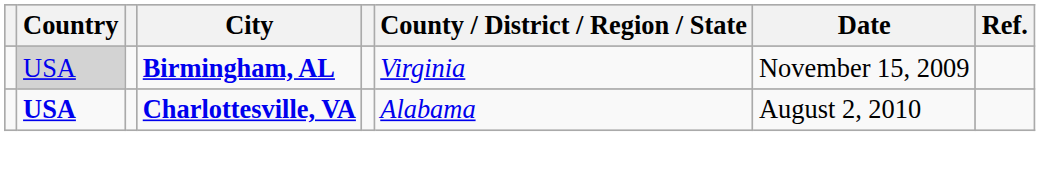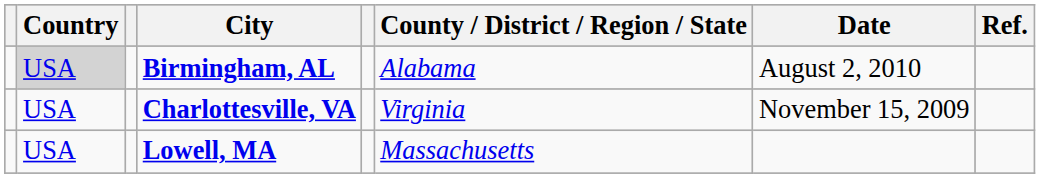(423, 67) Virginia -> (428, 67) Alabama
(864, 67) November 15, 2009 -> (840, 67) August 2, 2010
(49, 109) bold -> (49, 109) normal
(428, 109) Alabama -> (423, 109) Virginia
(840, 109) August 2, 2010 -> (864, 109) November 15, 2009
+ row: (209, 151)
